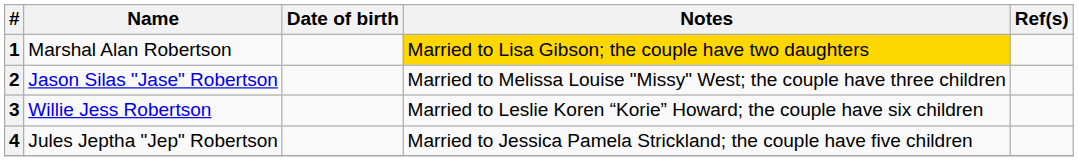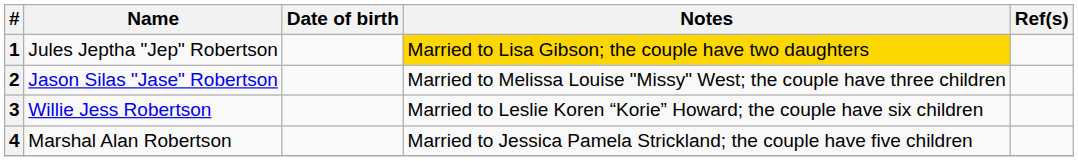(130, 49) Marshal Alan Robertson -> (153, 49) Jules Jeptha "Jep" Robertson
(153, 140) Jules Jeptha "Jep" Robertson -> (130, 140) Marshal Alan Robertson
